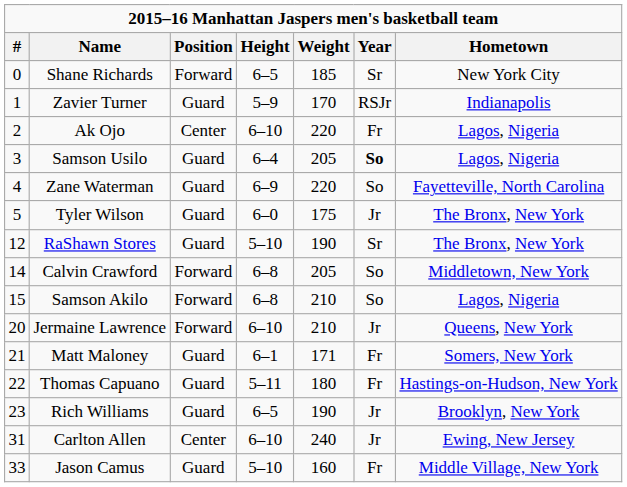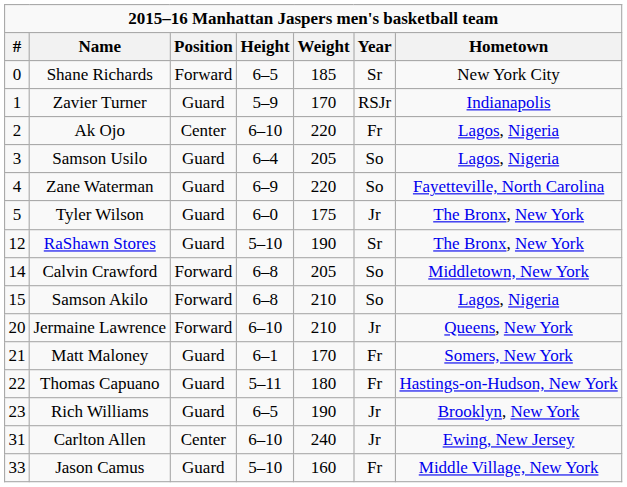(375, 159) bold -> (375, 159) normal
(324, 355) 171 -> (324, 355) 170
